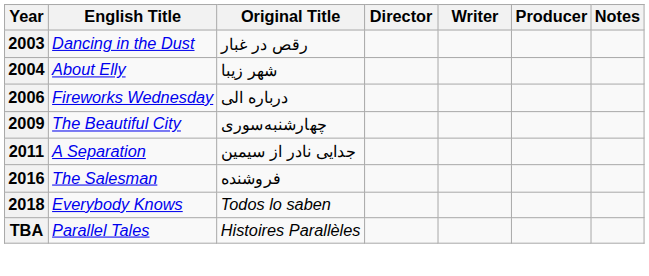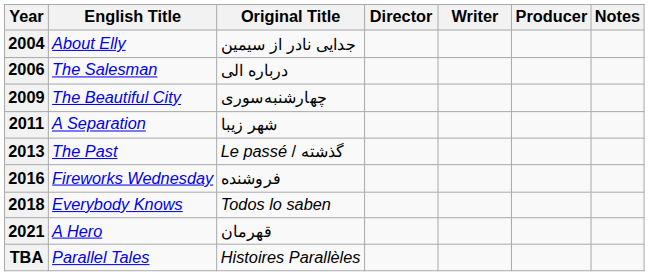- row: (26, 43)
(249, 71) شهر زیبا -> (288, 44) جدایی نادر از سیمین
(133, 97) Fireworks Wednesday -> (105, 70) The Salesman
(288, 151) جدایی نادر از سیمین -> (249, 125) شهر زیبا
+ row: (26, 151)
(105, 178) The Salesman -> (133, 178) Fireworks Wednesday
+ row: (26, 231)
